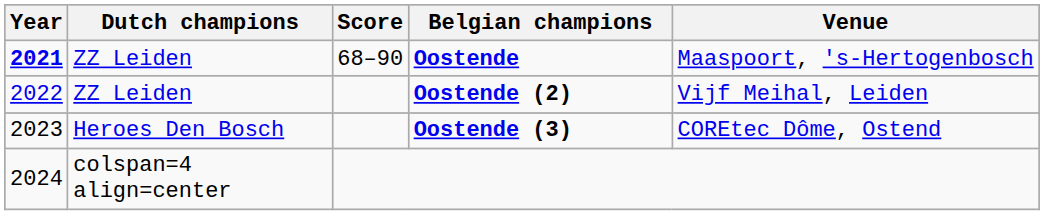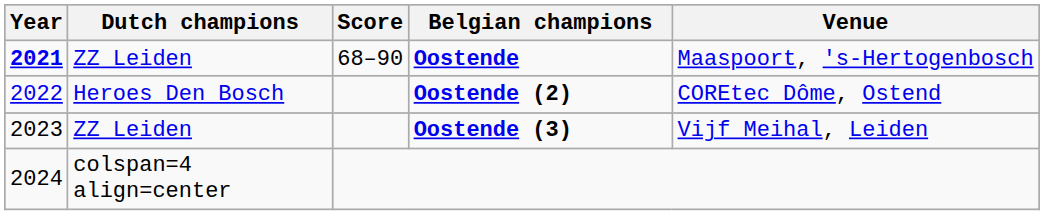(133, 94) ZZ Leiden -> (179, 94) Heroes Den Bosch
(803, 94) Vijf Meihal, Leiden -> (809, 94) COREtec Dôme, Ostend
(179, 130) Heroes Den Bosch -> (133, 130) ZZ Leiden
(809, 130) COREtec Dôme, Ostend -> (803, 130) Vijf Meihal, Leiden
